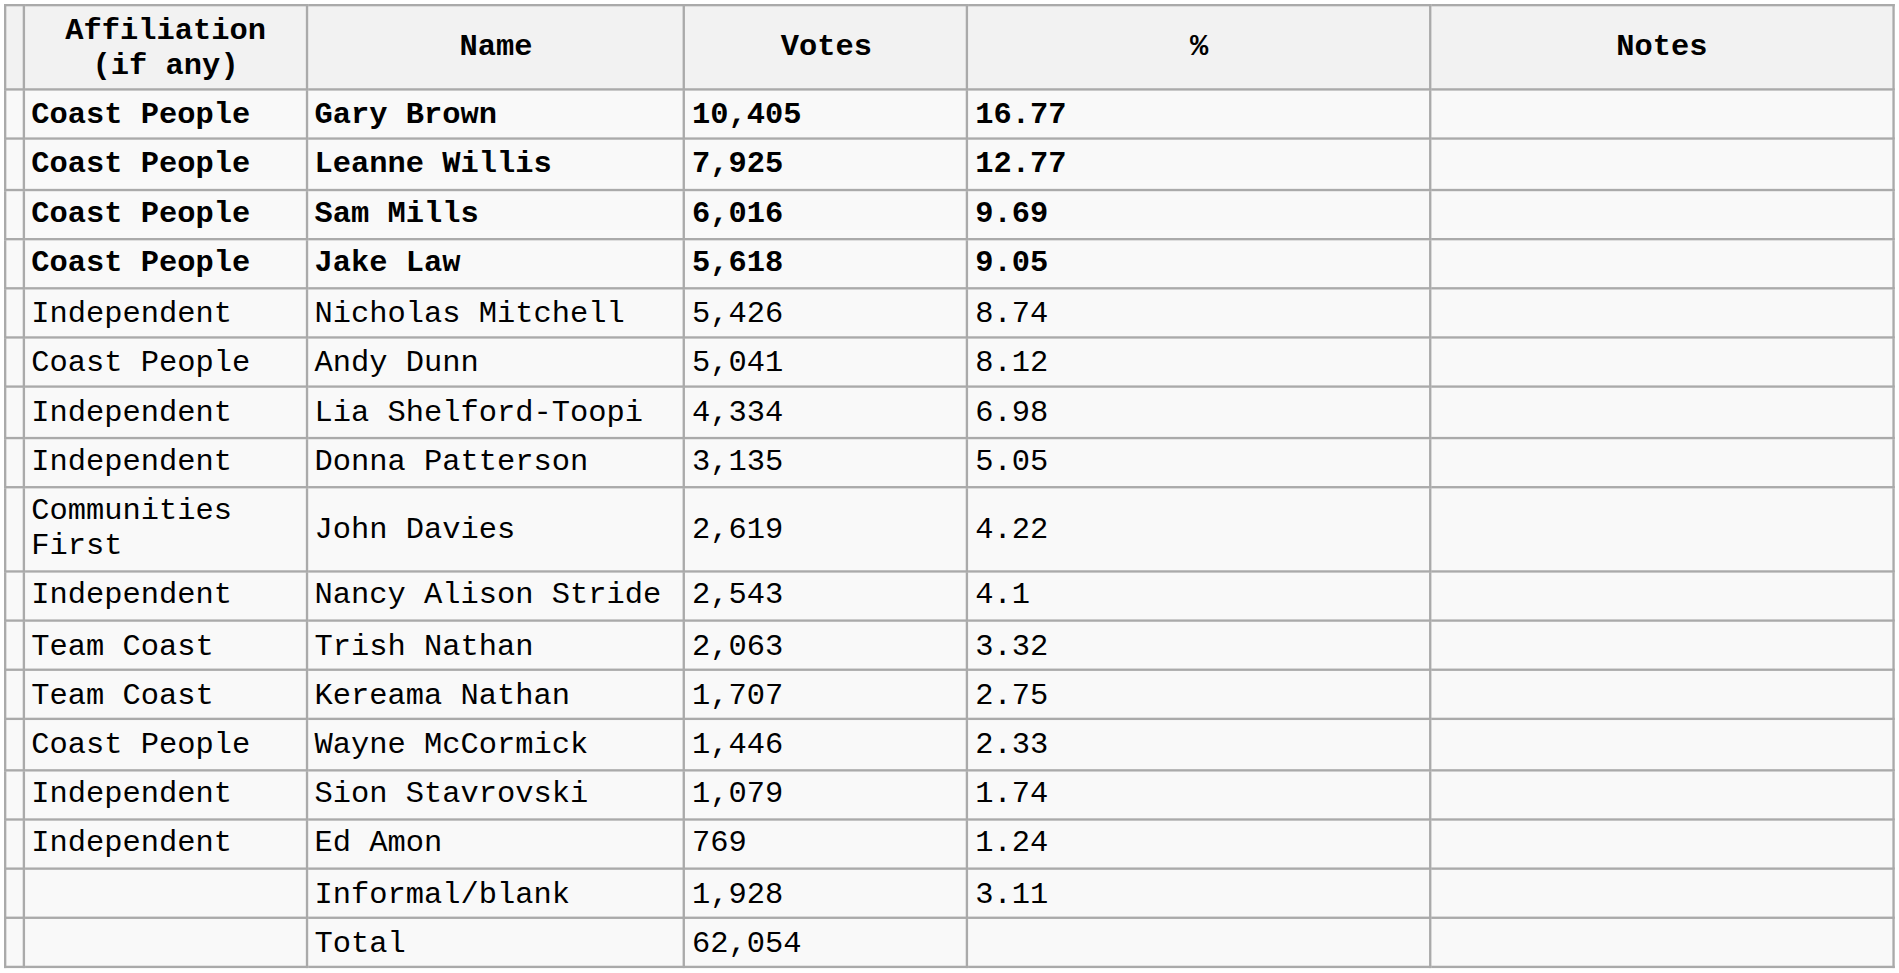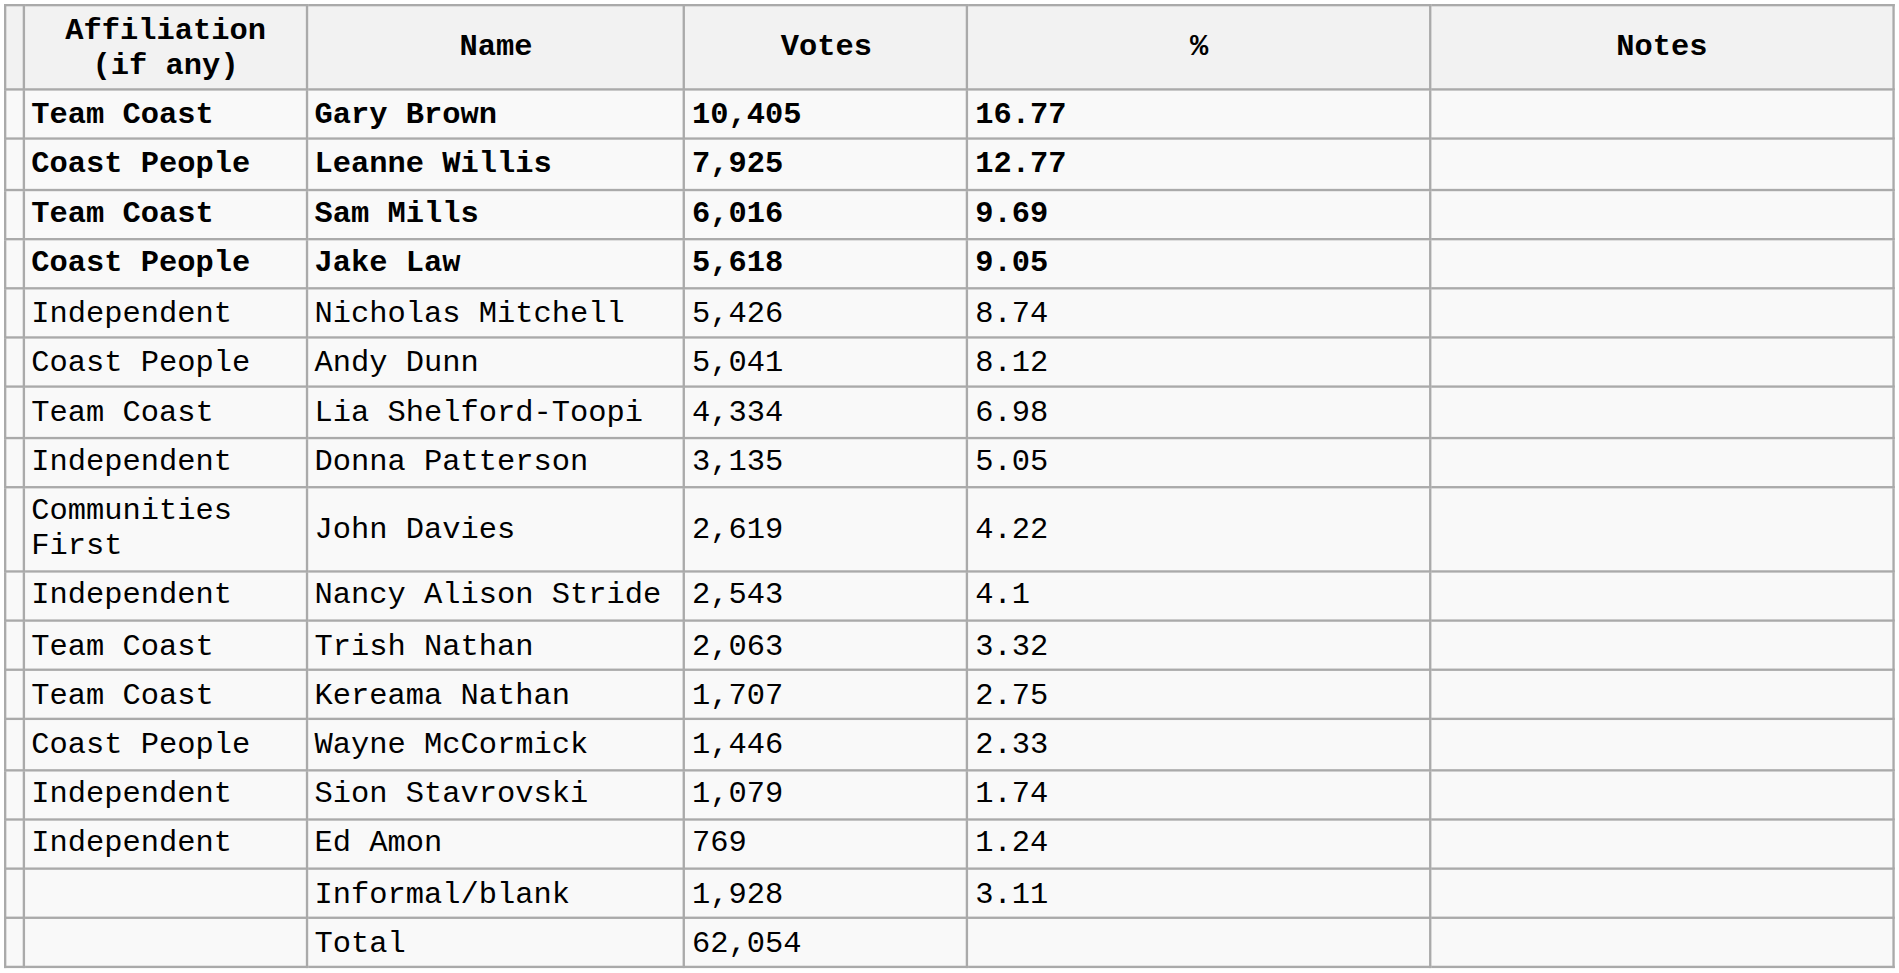(141, 115) Coast People -> (123, 115) Team Coast
(141, 214) Coast People -> (123, 214) Team Coast
(132, 412) Independent -> (123, 412) Team Coast
